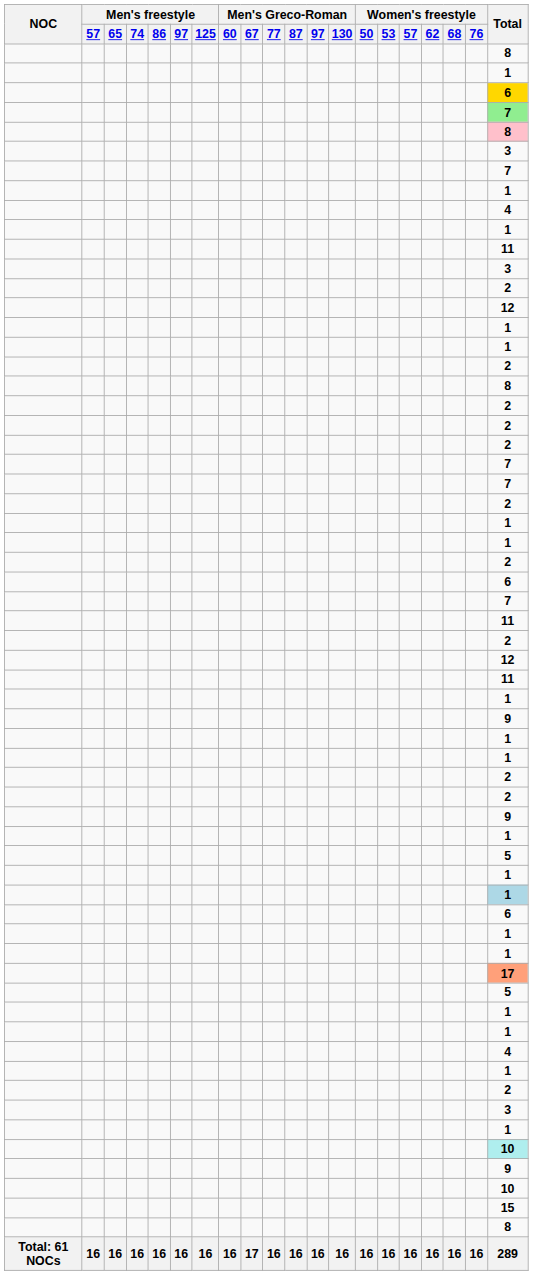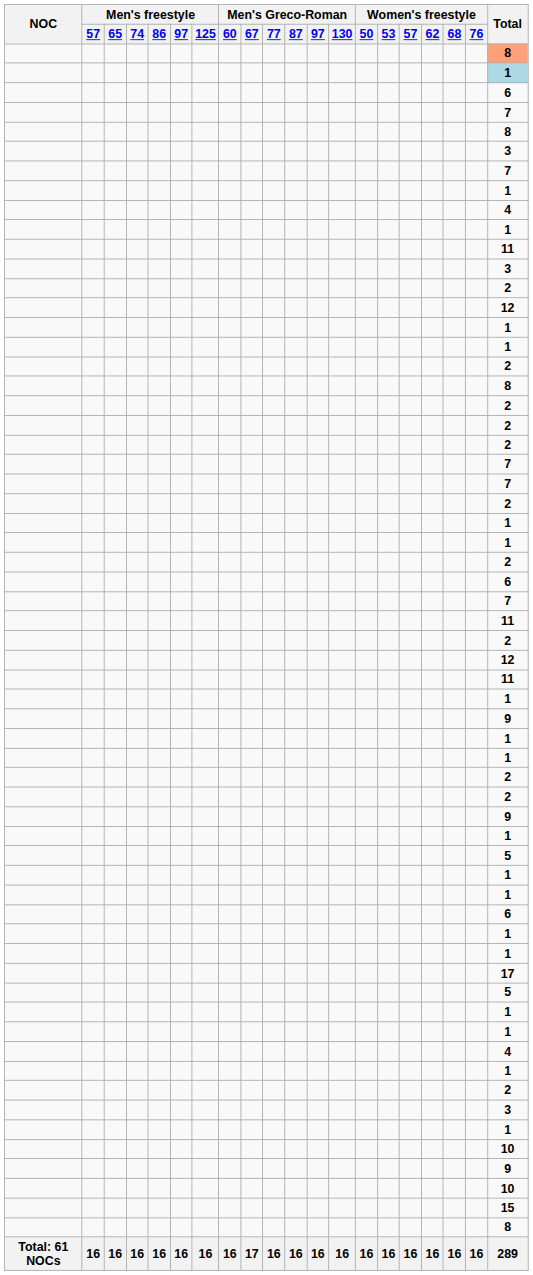(508, 54) no background -> (508, 54) lightsalmon background
(508, 73) no background -> (508, 73) lightblue background
(508, 93) gold background -> (508, 93) no background
(508, 112) lightgreen background -> (508, 112) no background
(508, 132) pink background -> (508, 132) no background
(508, 895) lightblue background -> (508, 895) no background
(508, 973) lightsalmon background -> (508, 973) no background
(508, 1149) paleturquoise background -> (508, 1149) no background
